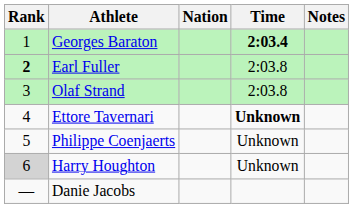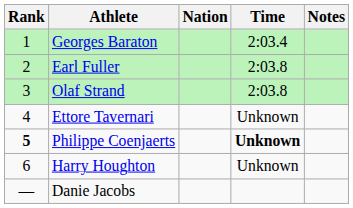(268, 41) bold -> (268, 41) normal
(26, 66) bold -> (26, 66) normal
(268, 116) bold -> (268, 116) normal
(26, 141) normal -> (26, 141) bold
(268, 141) normal -> (268, 141) bold
(26, 166) lightgrey background -> (26, 166) no background
